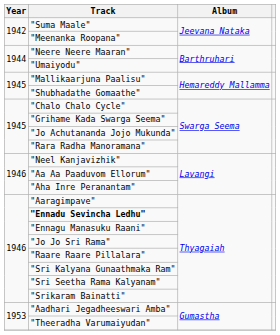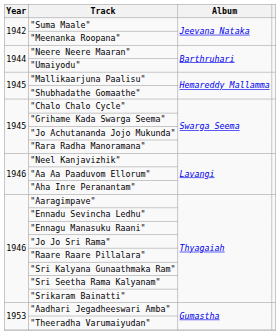(88, 214) bold -> (88, 214) normal
